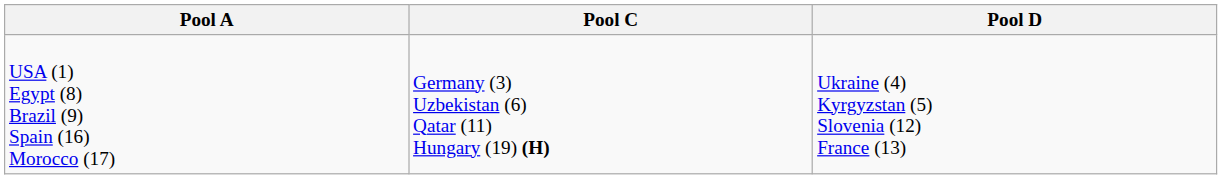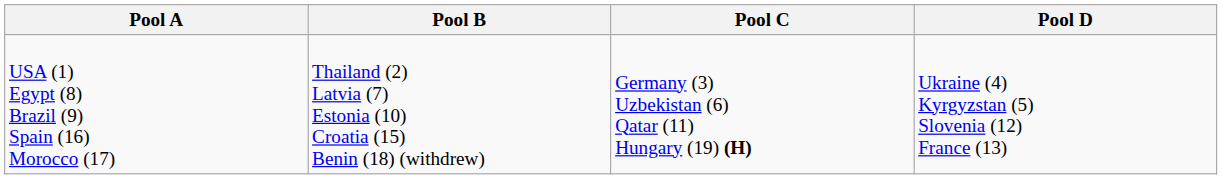+ column: (459, 19)
